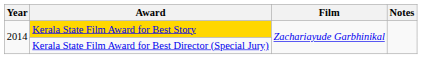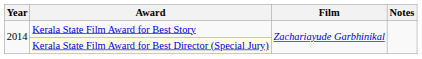(114, 29) gold background -> (114, 29) no background
(151, 45) no background -> (151, 45) lightyellow background
